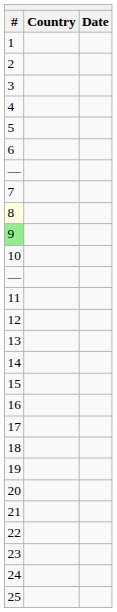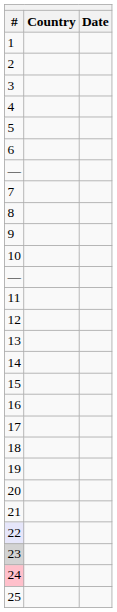(11, 213) lightyellow background -> (11, 213) no background
(11, 234) lightgreen background -> (11, 234) no background
(14, 532) no background -> (14, 532) lavender background
(14, 554) no background -> (14, 554) lightgrey background
(14, 575) no background -> (14, 575) pink background
